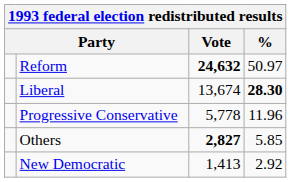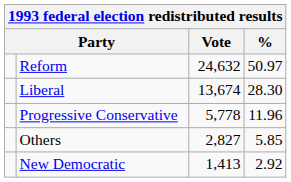(219, 66) bold -> (219, 66) normal
(265, 90) bold -> (265, 90) normal
(223, 139) bold -> (223, 139) normal
